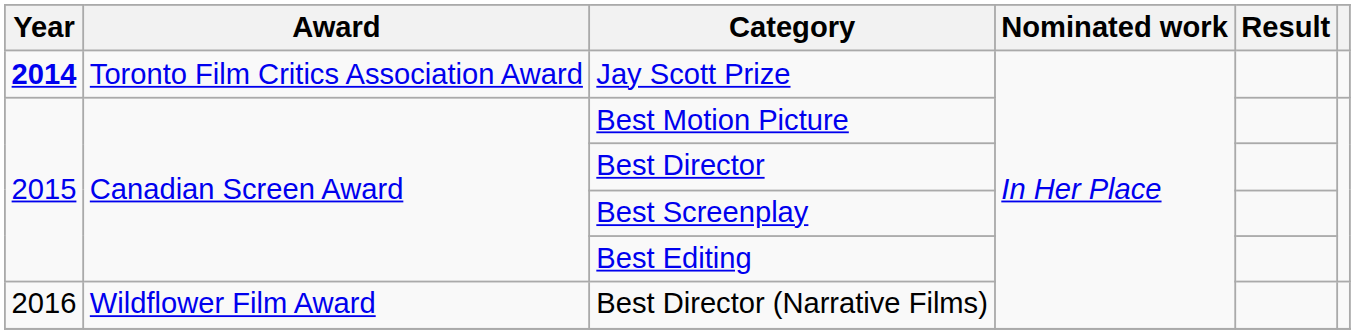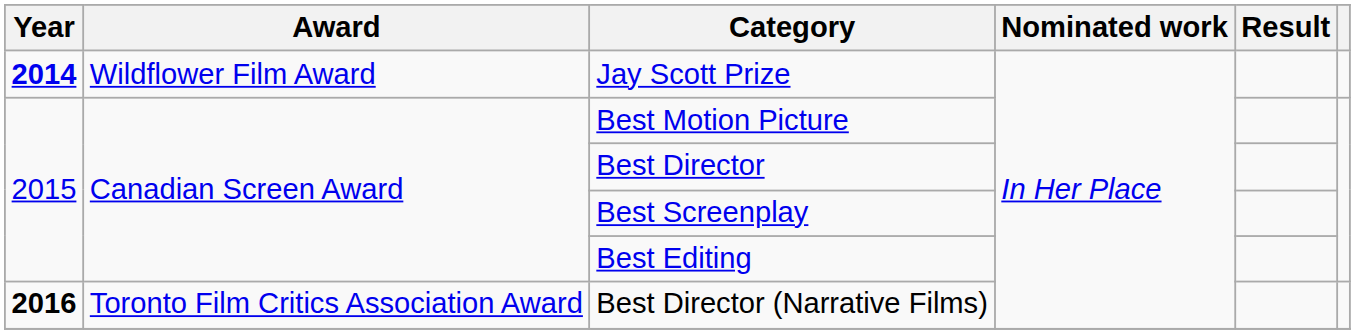(336, 73) Toronto Film Critics Association Award -> (233, 73) Wildflower Film Award
(44, 304) normal -> (44, 304) bold
(233, 304) Wildflower Film Award -> (336, 304) Toronto Film Critics Association Award
